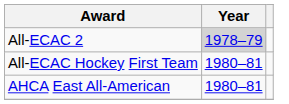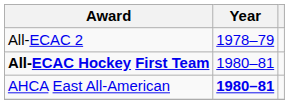(234, 39) lightgrey background -> (245, 39) no background
(103, 63) normal -> (109, 63) bold
(234, 87) normal -> (245, 87) bold
